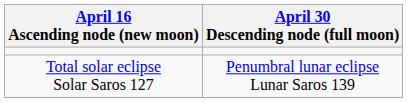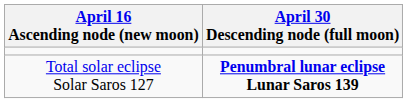(303, 76) normal -> (303, 76) bold
